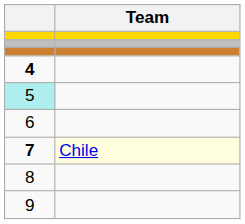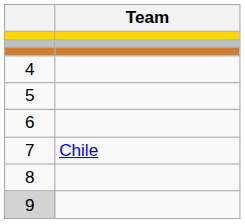(30, 68) bold -> (30, 68) normal
(30, 96) paleturquoise background -> (30, 96) no background
(30, 150) bold -> (30, 150) normal
(79, 150) lightyellow background -> (79, 150) no background
(30, 204) no background -> (30, 204) lightgrey background
